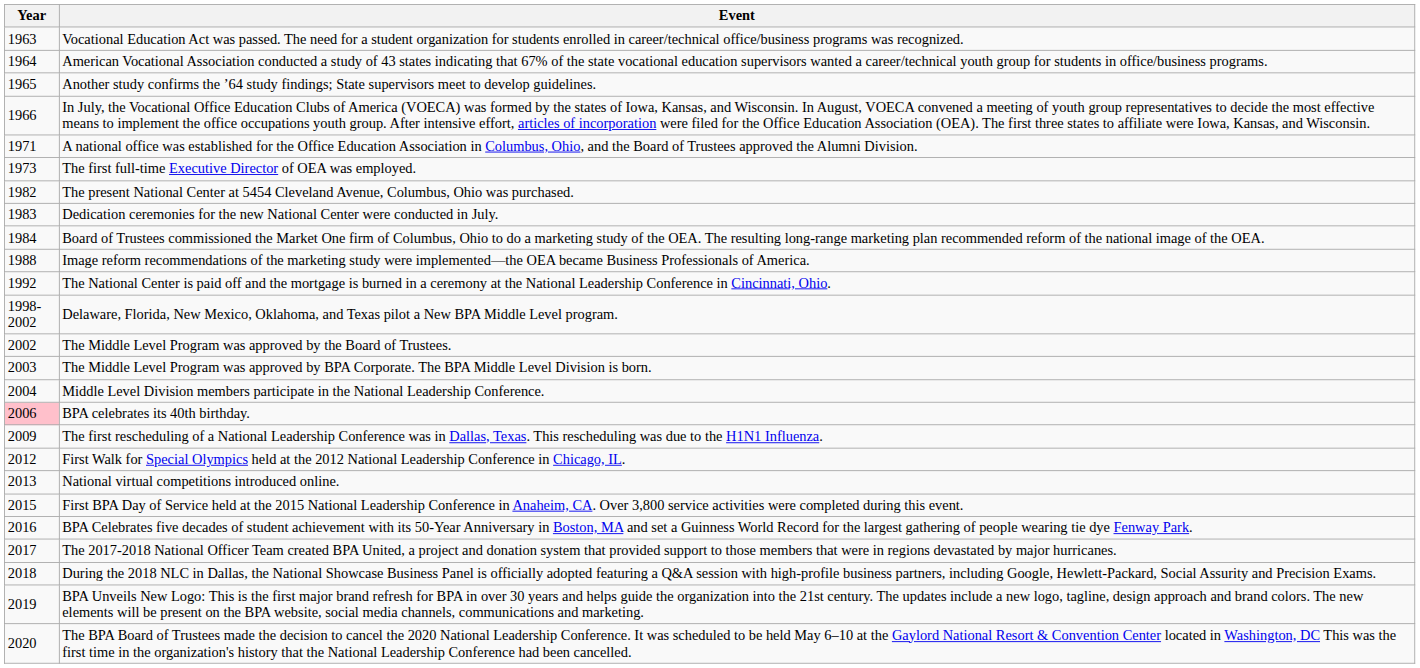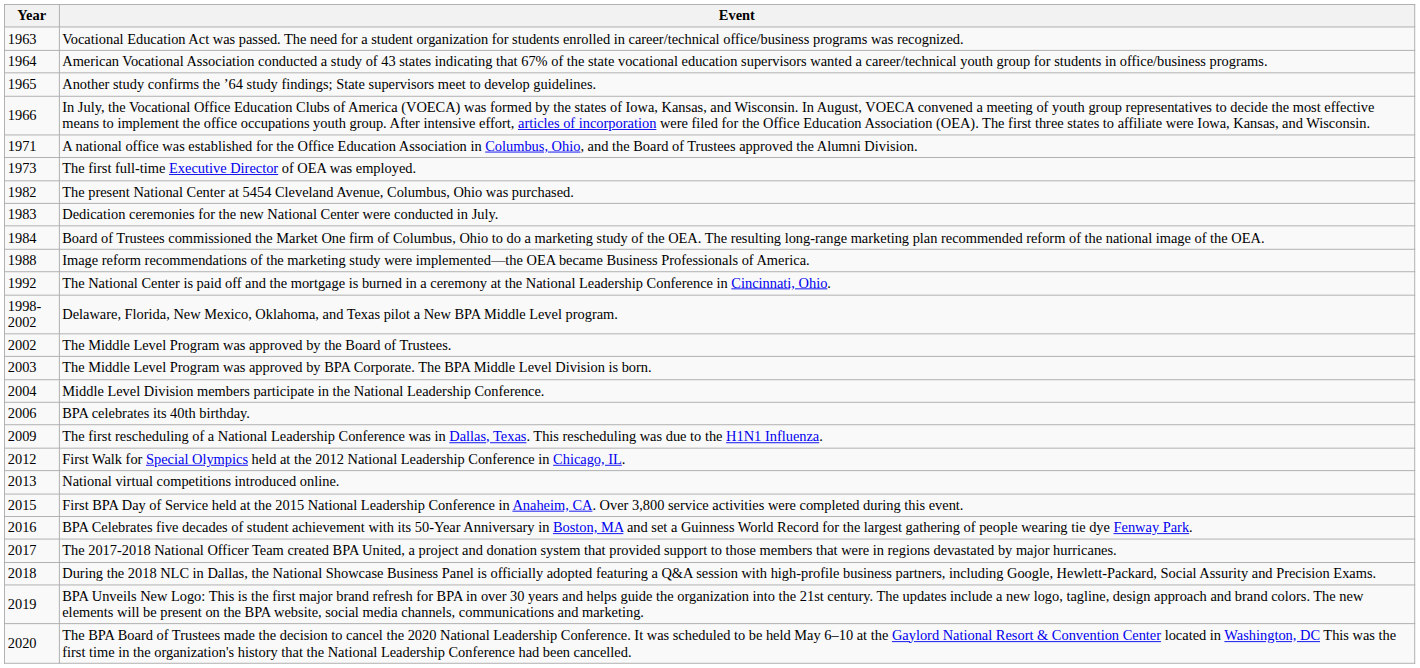(22, 413) pink background -> (22, 413) no background
